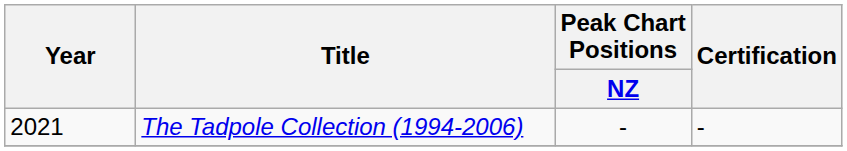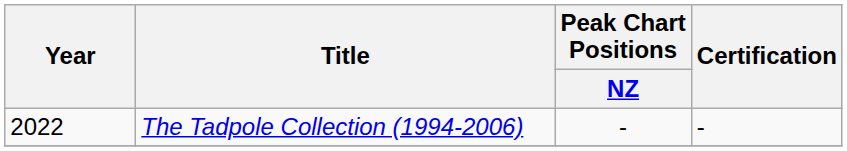(37, 126) 2021 -> (37, 126) 2022
